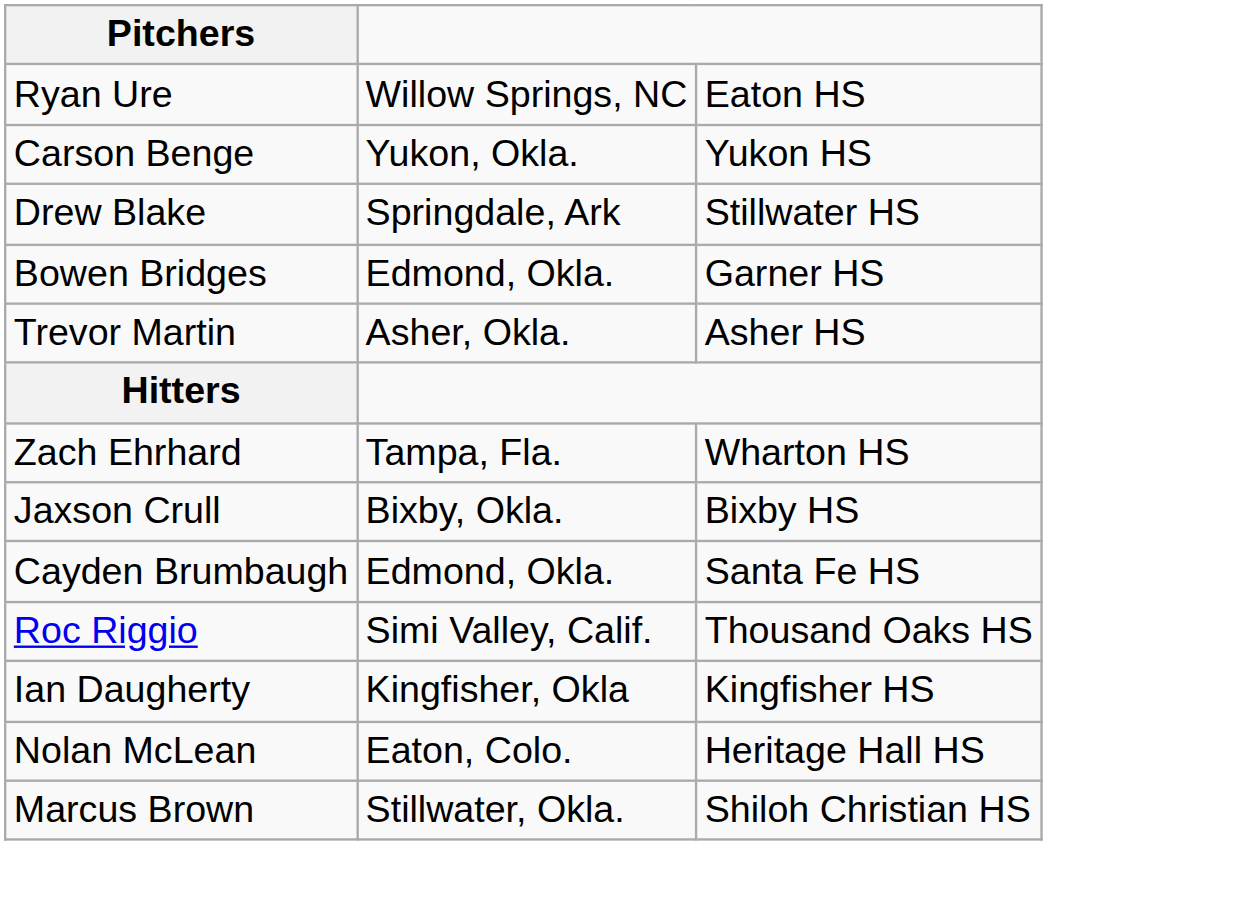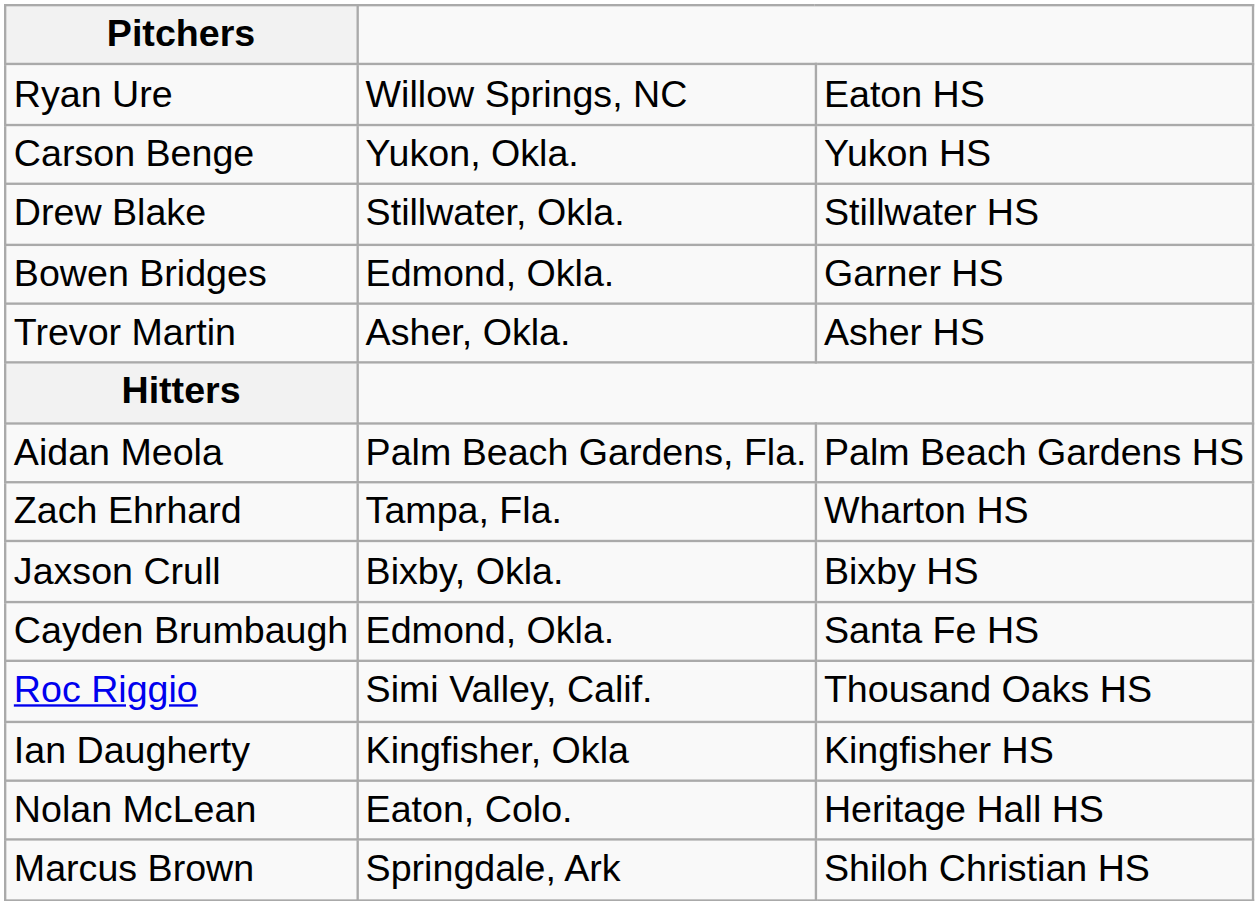(493, 213) Springdale, Ark -> (495, 213) Stillwater, Okla.
+ row: (118, 451)
(495, 809) Stillwater, Okla. -> (493, 869) Springdale, Ark
